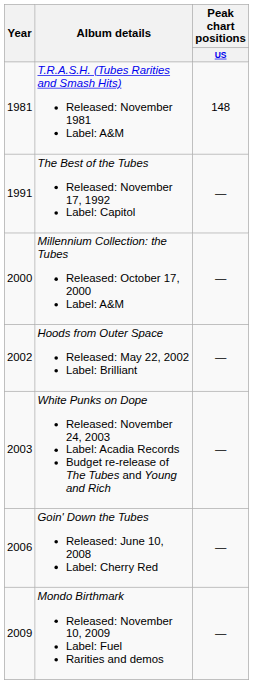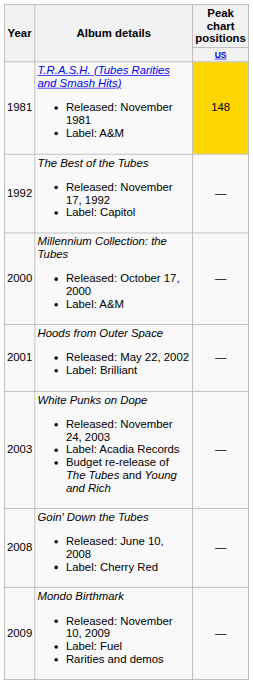(221, 108) no background -> (221, 108) gold background
(20, 193) 1991 -> (20, 193) 1992
(20, 358) 2002 -> (20, 358) 2001
(20, 548) 2006 -> (20, 548) 2008
